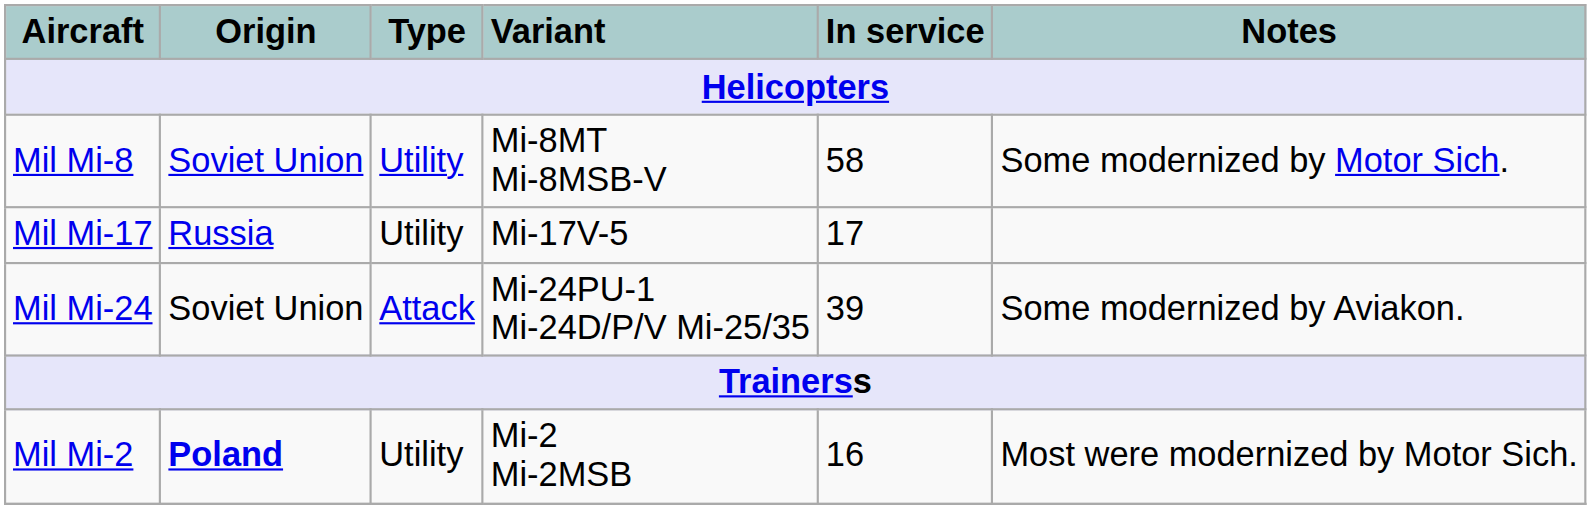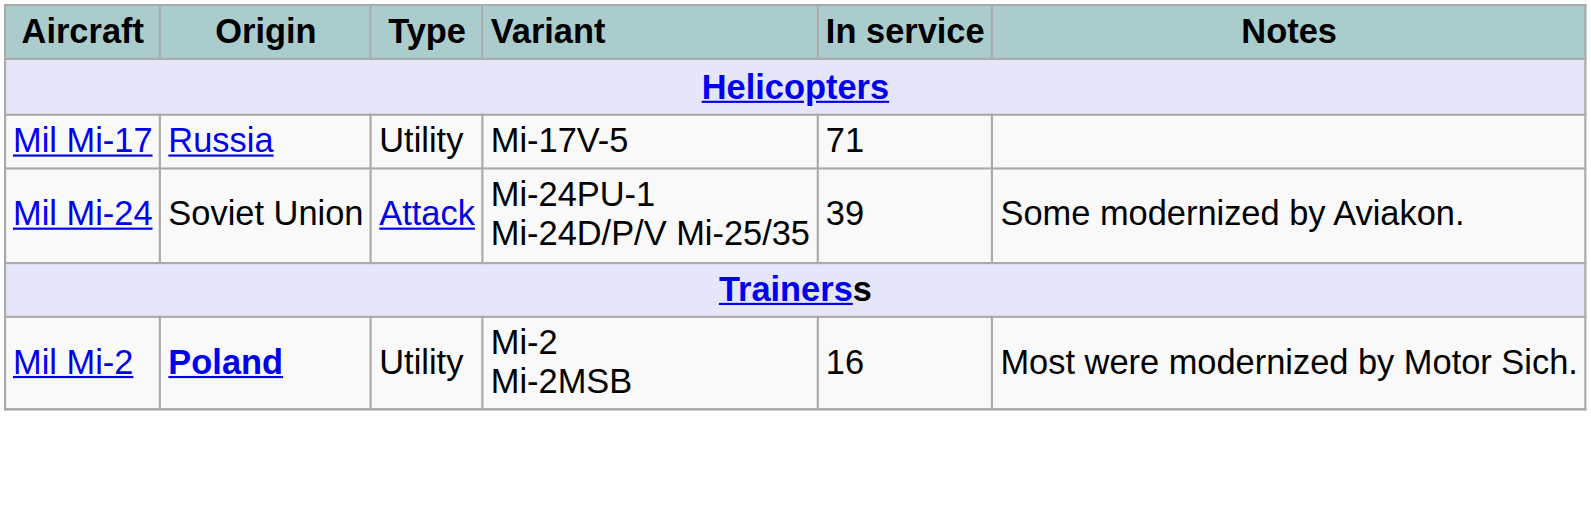- row: (73, 160)
(845, 234) 17 -> (845, 140) 71
